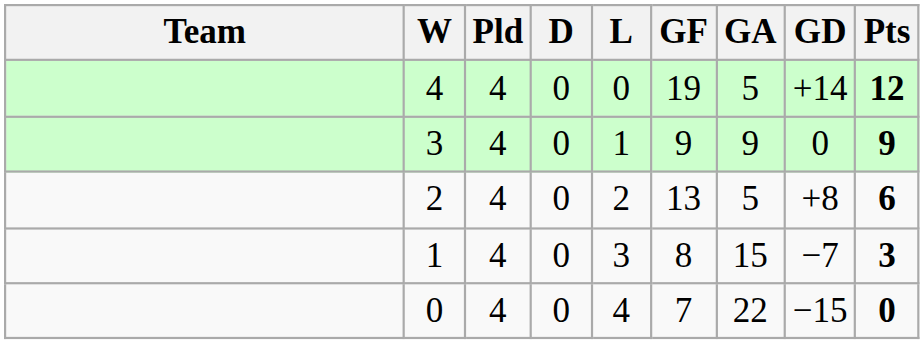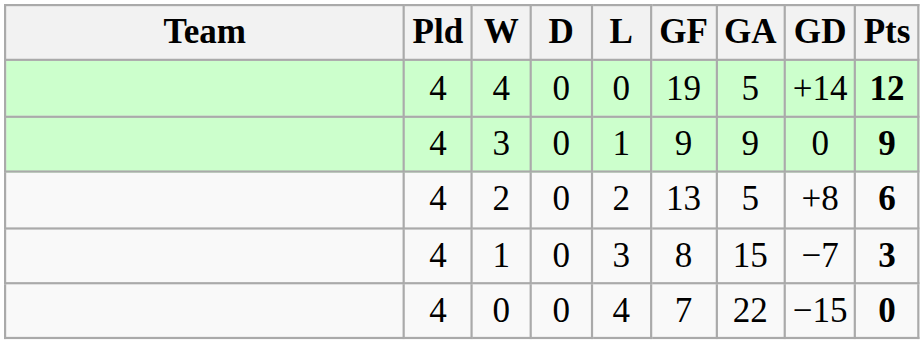columns swapped: (498, 32) <-> (434, 32)
